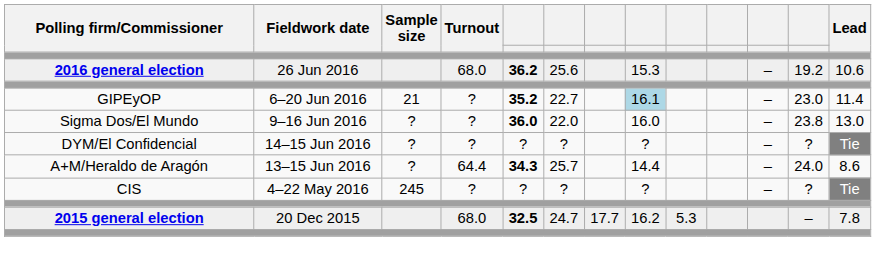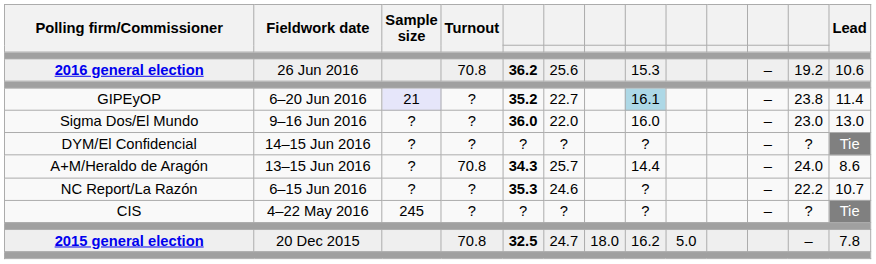(472, 70) 68.0 -> (472, 70) 70.8
(412, 99) no background -> (412, 99) lavender background
(809, 99) 23.0 -> (809, 99) 23.8
(809, 121) 23.8 -> (809, 121) 23.0
(472, 166) 64.4 -> (472, 166) 70.8
+ row: (129, 189)
(472, 218) 68.0 -> (472, 240) 70.8
(605, 218) 17.7 -> (605, 240) 18.0
(686, 218) 5.3 -> (686, 240) 5.0
